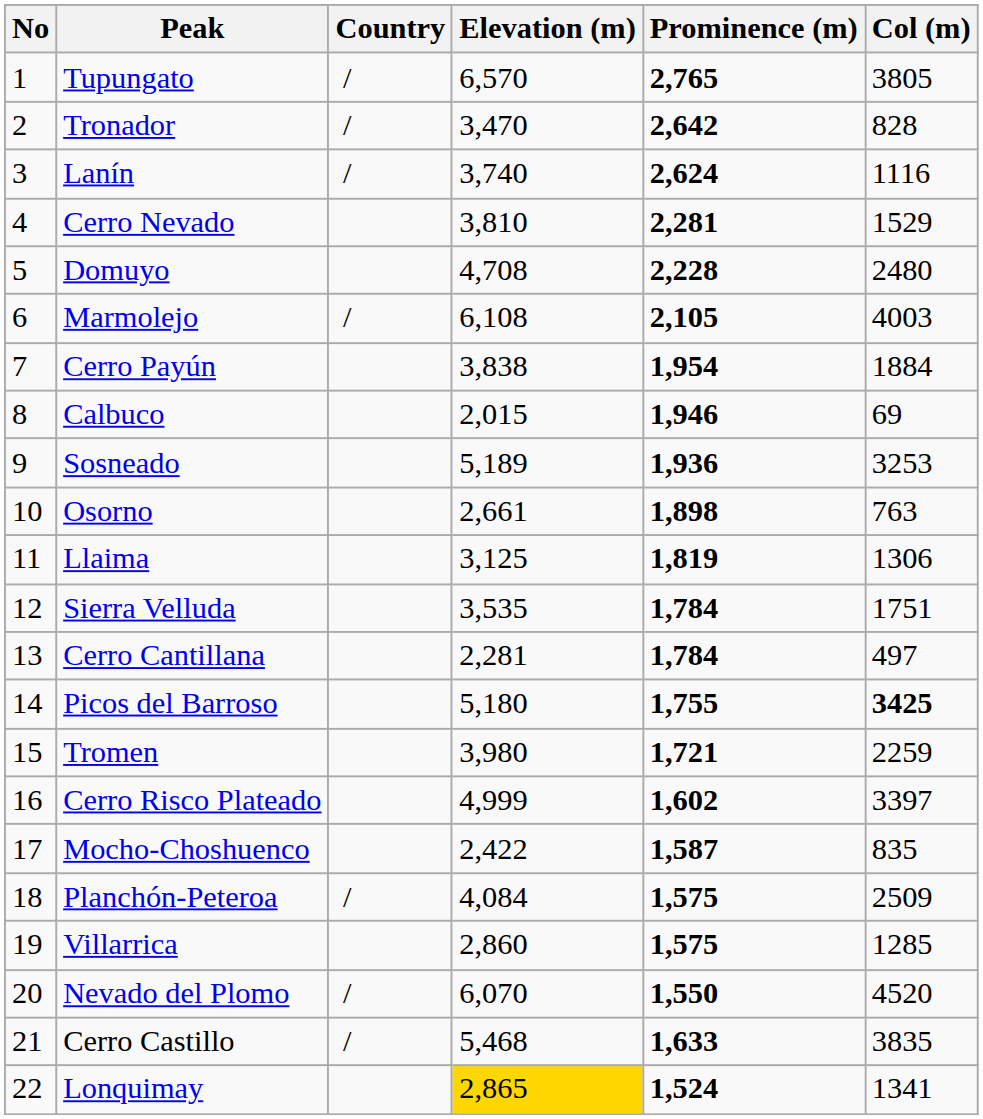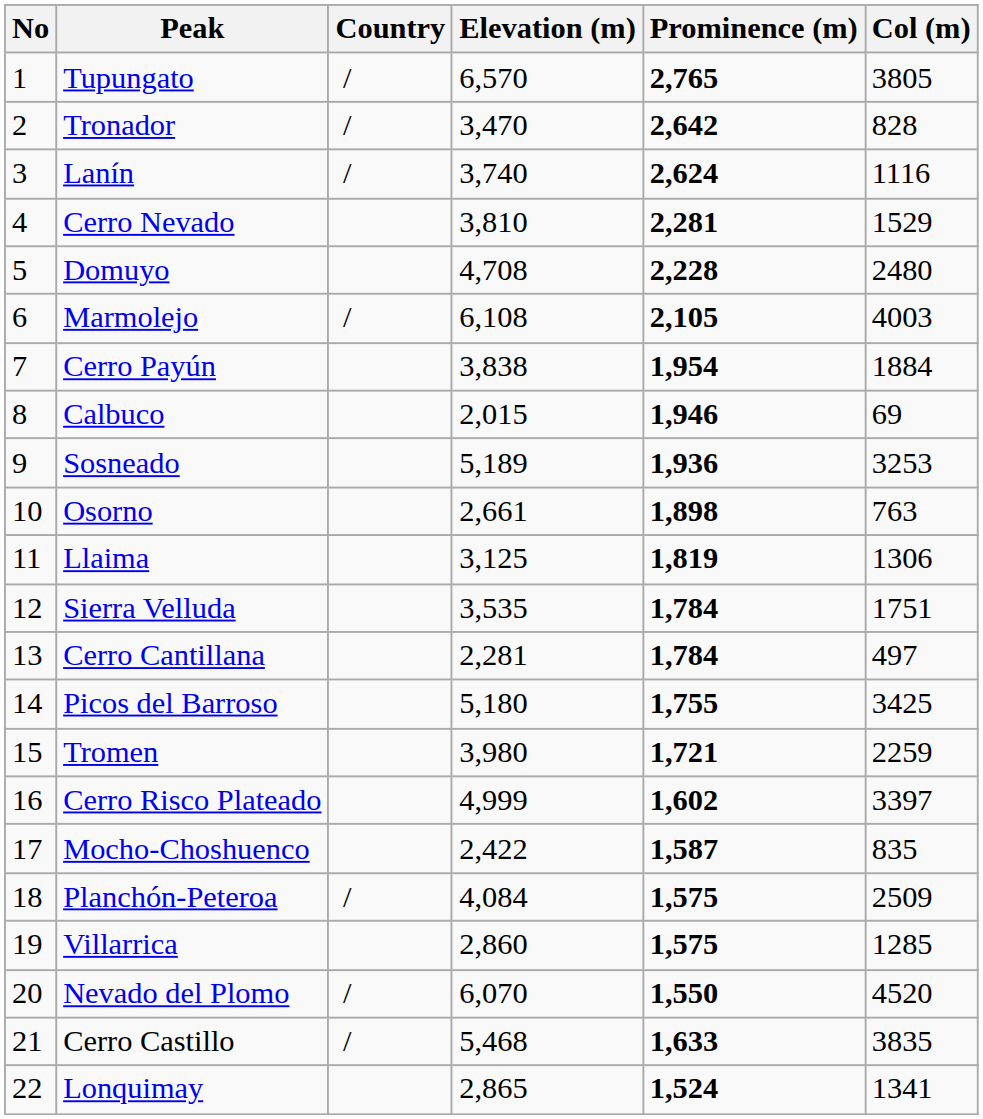(902, 703) bold -> (902, 703) normal
(493, 1089) gold background -> (493, 1089) no background
